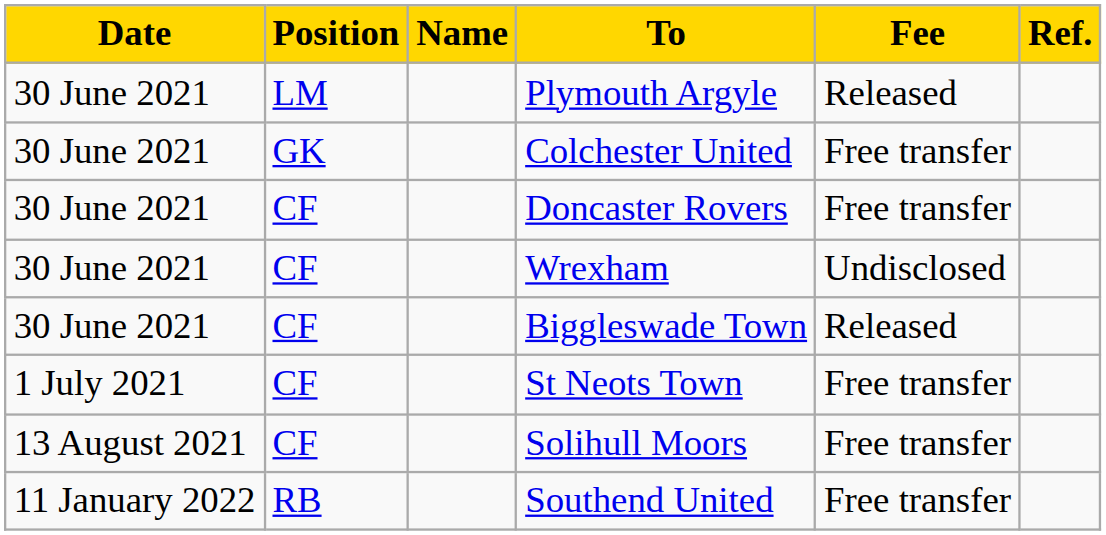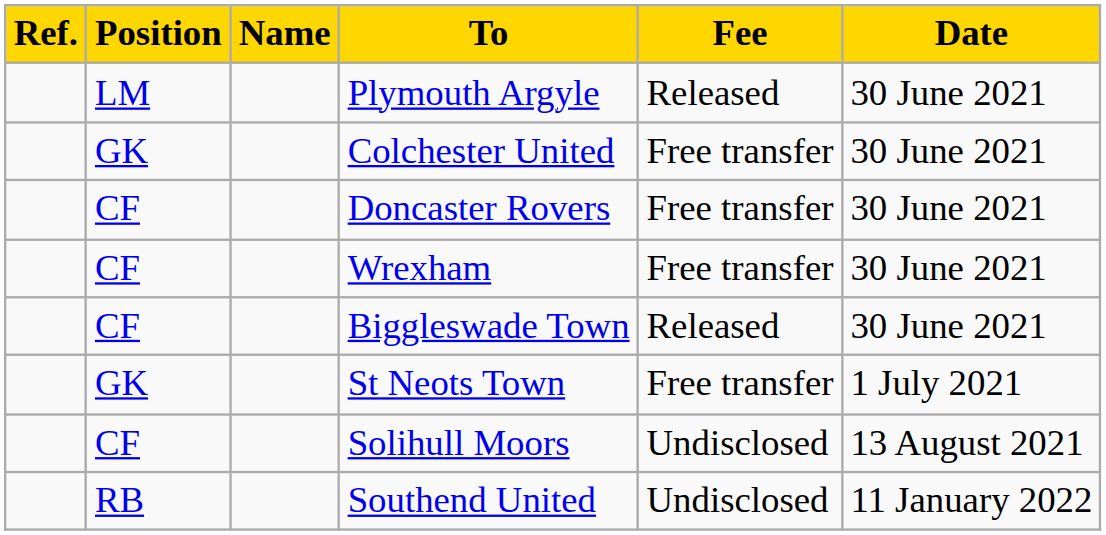columns swapped: (135, 33) <-> (1060, 33)
(915, 267) Undisclosed -> (740, 267) Free transfer
(295, 383) CF -> (122, 383) GK
(918, 442) Free transfer -> (738, 442) Undisclosed
(918, 500) Free transfer -> (738, 500) Undisclosed
